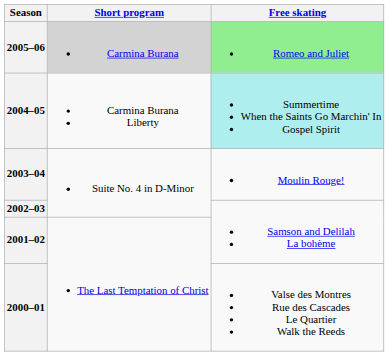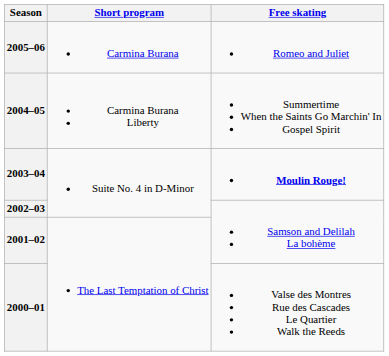(129, 53) lightgrey background -> (129, 53) no background
(297, 53) lightgreen background -> (297, 53) no background
(297, 117) paleturquoise background -> (297, 117) no background
(297, 180) normal -> (297, 180) bold
